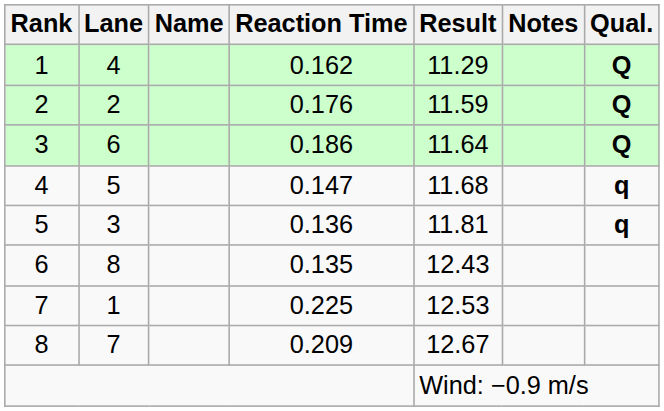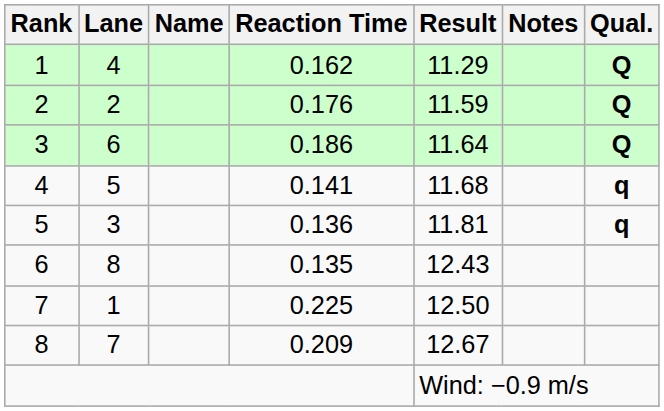(321, 184) 0.147 -> (321, 184) 0.141
(458, 305) 12.53 -> (458, 305) 12.50
